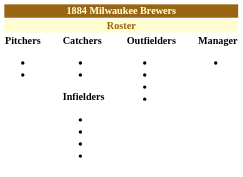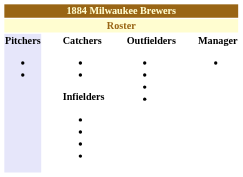(23, 58) no background -> (23, 58) lavender background
